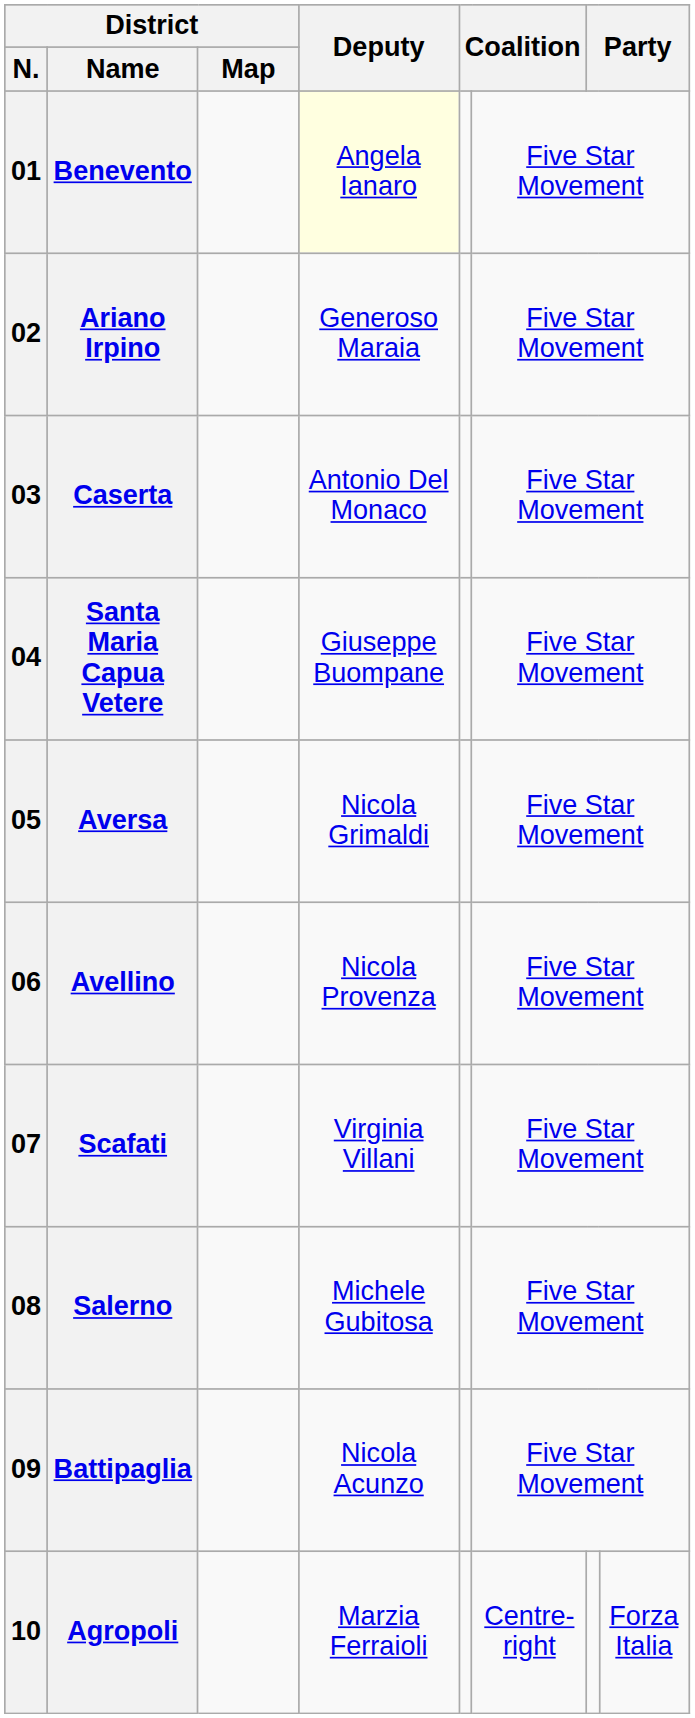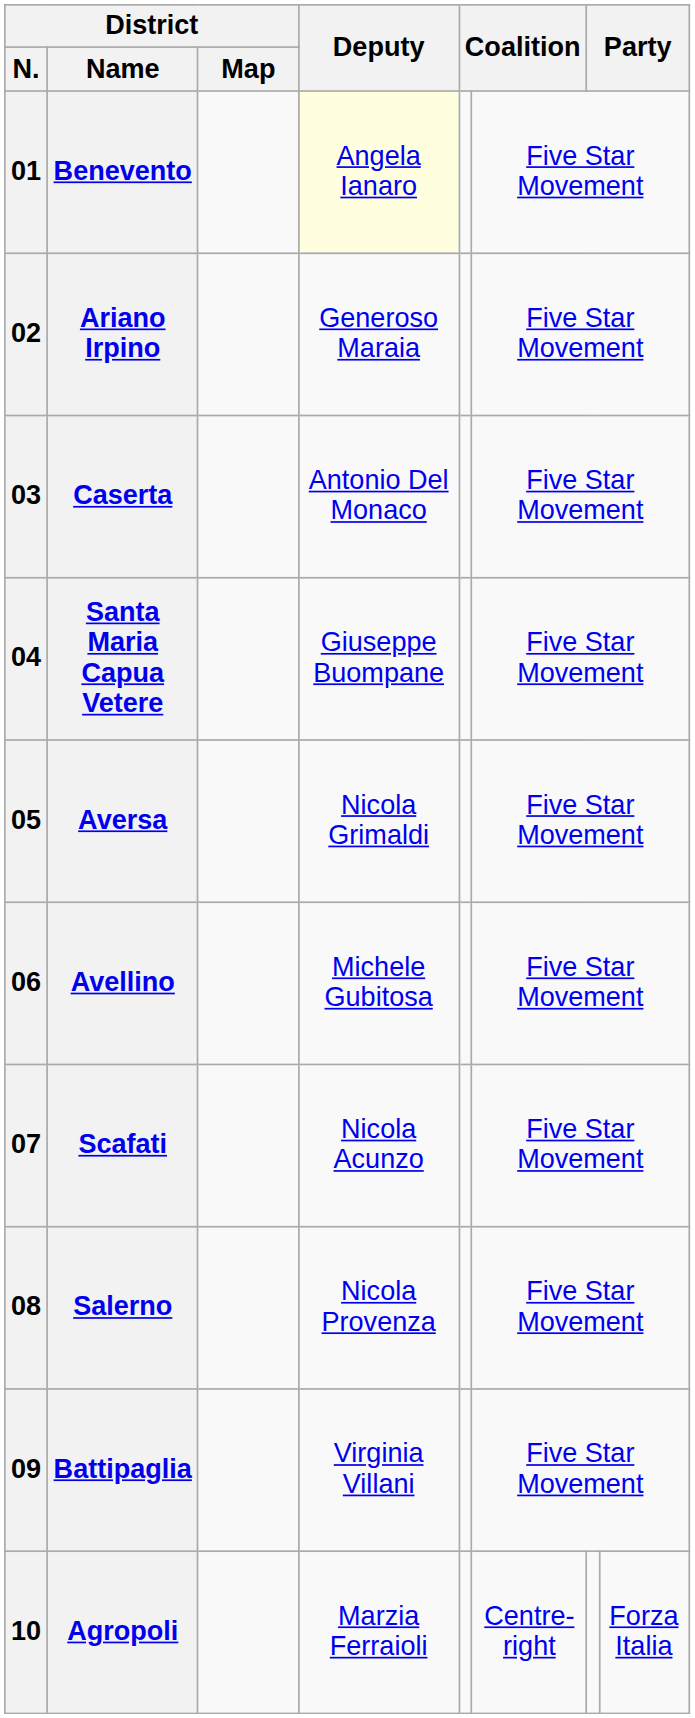(379, 982) Nicola Provenza -> (379, 982) Michele Gubitosa
(379, 1144) Virginia Villani -> (379, 1144) Nicola Acunzo
(379, 1307) Michele Gubitosa -> (379, 1307) Nicola Provenza
(379, 1469) Nicola Acunzo -> (379, 1469) Virginia Villani
